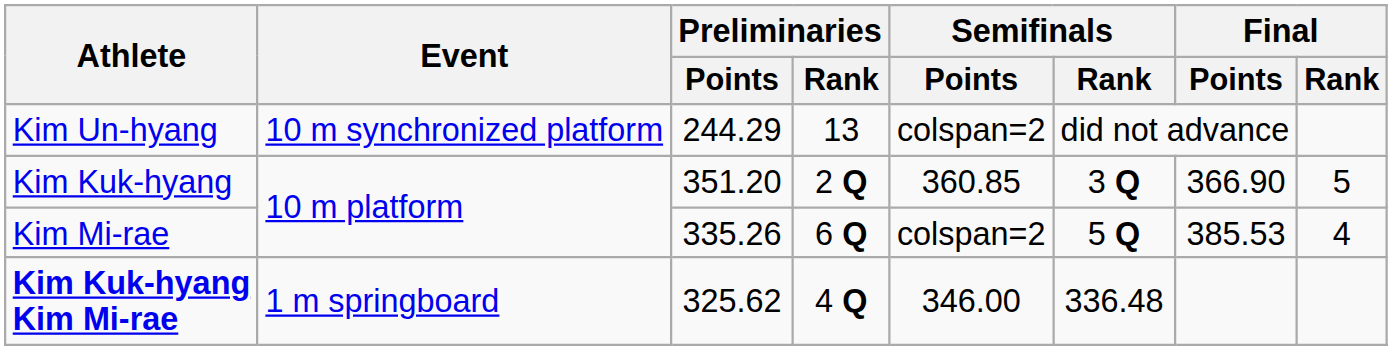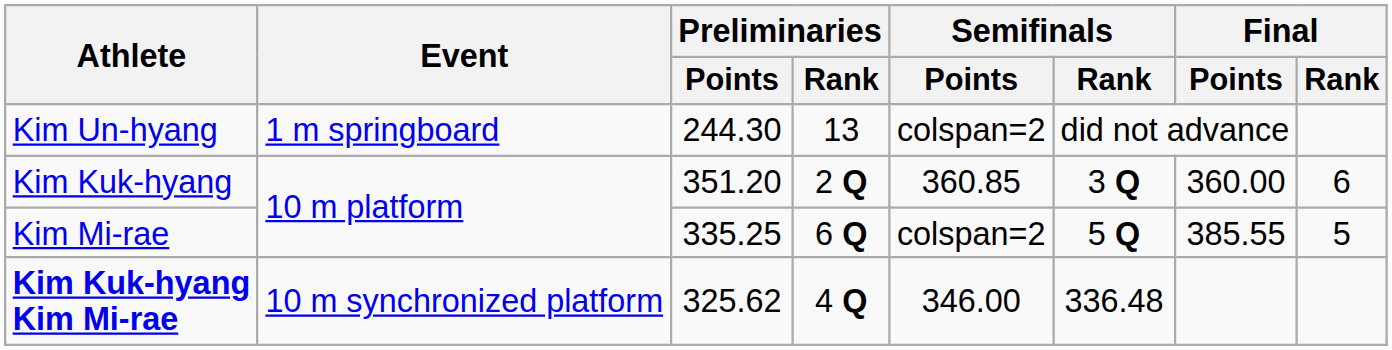(464, 131) 10 m synchronized platform -> (382, 131) 1 m springboard
(732, 131) 244.29 -> (732, 131) 244.30
(1236, 182) 366.90 -> (1236, 182) 360.00
(1342, 182) 5 -> (1342, 182) 6
(732, 233) 335.26 -> (732, 233) 335.25
(1236, 233) 385.53 -> (1236, 233) 385.55
(1342, 233) 4 -> (1342, 233) 5
(382, 302) 1 m springboard -> (464, 302) 10 m synchronized platform
